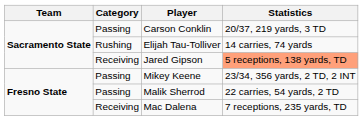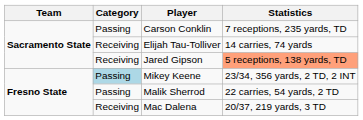(275, 29) 20/37, 219 yards, 3 TD -> (286, 29) 7 receptions, 235 yards, TD
(114, 44) Rushing -> (117, 44) Receiving
(113, 76) no background -> (113, 76) lightblue background
(286, 107) 7 receptions, 235 yards, TD -> (275, 107) 20/37, 219 yards, 3 TD
